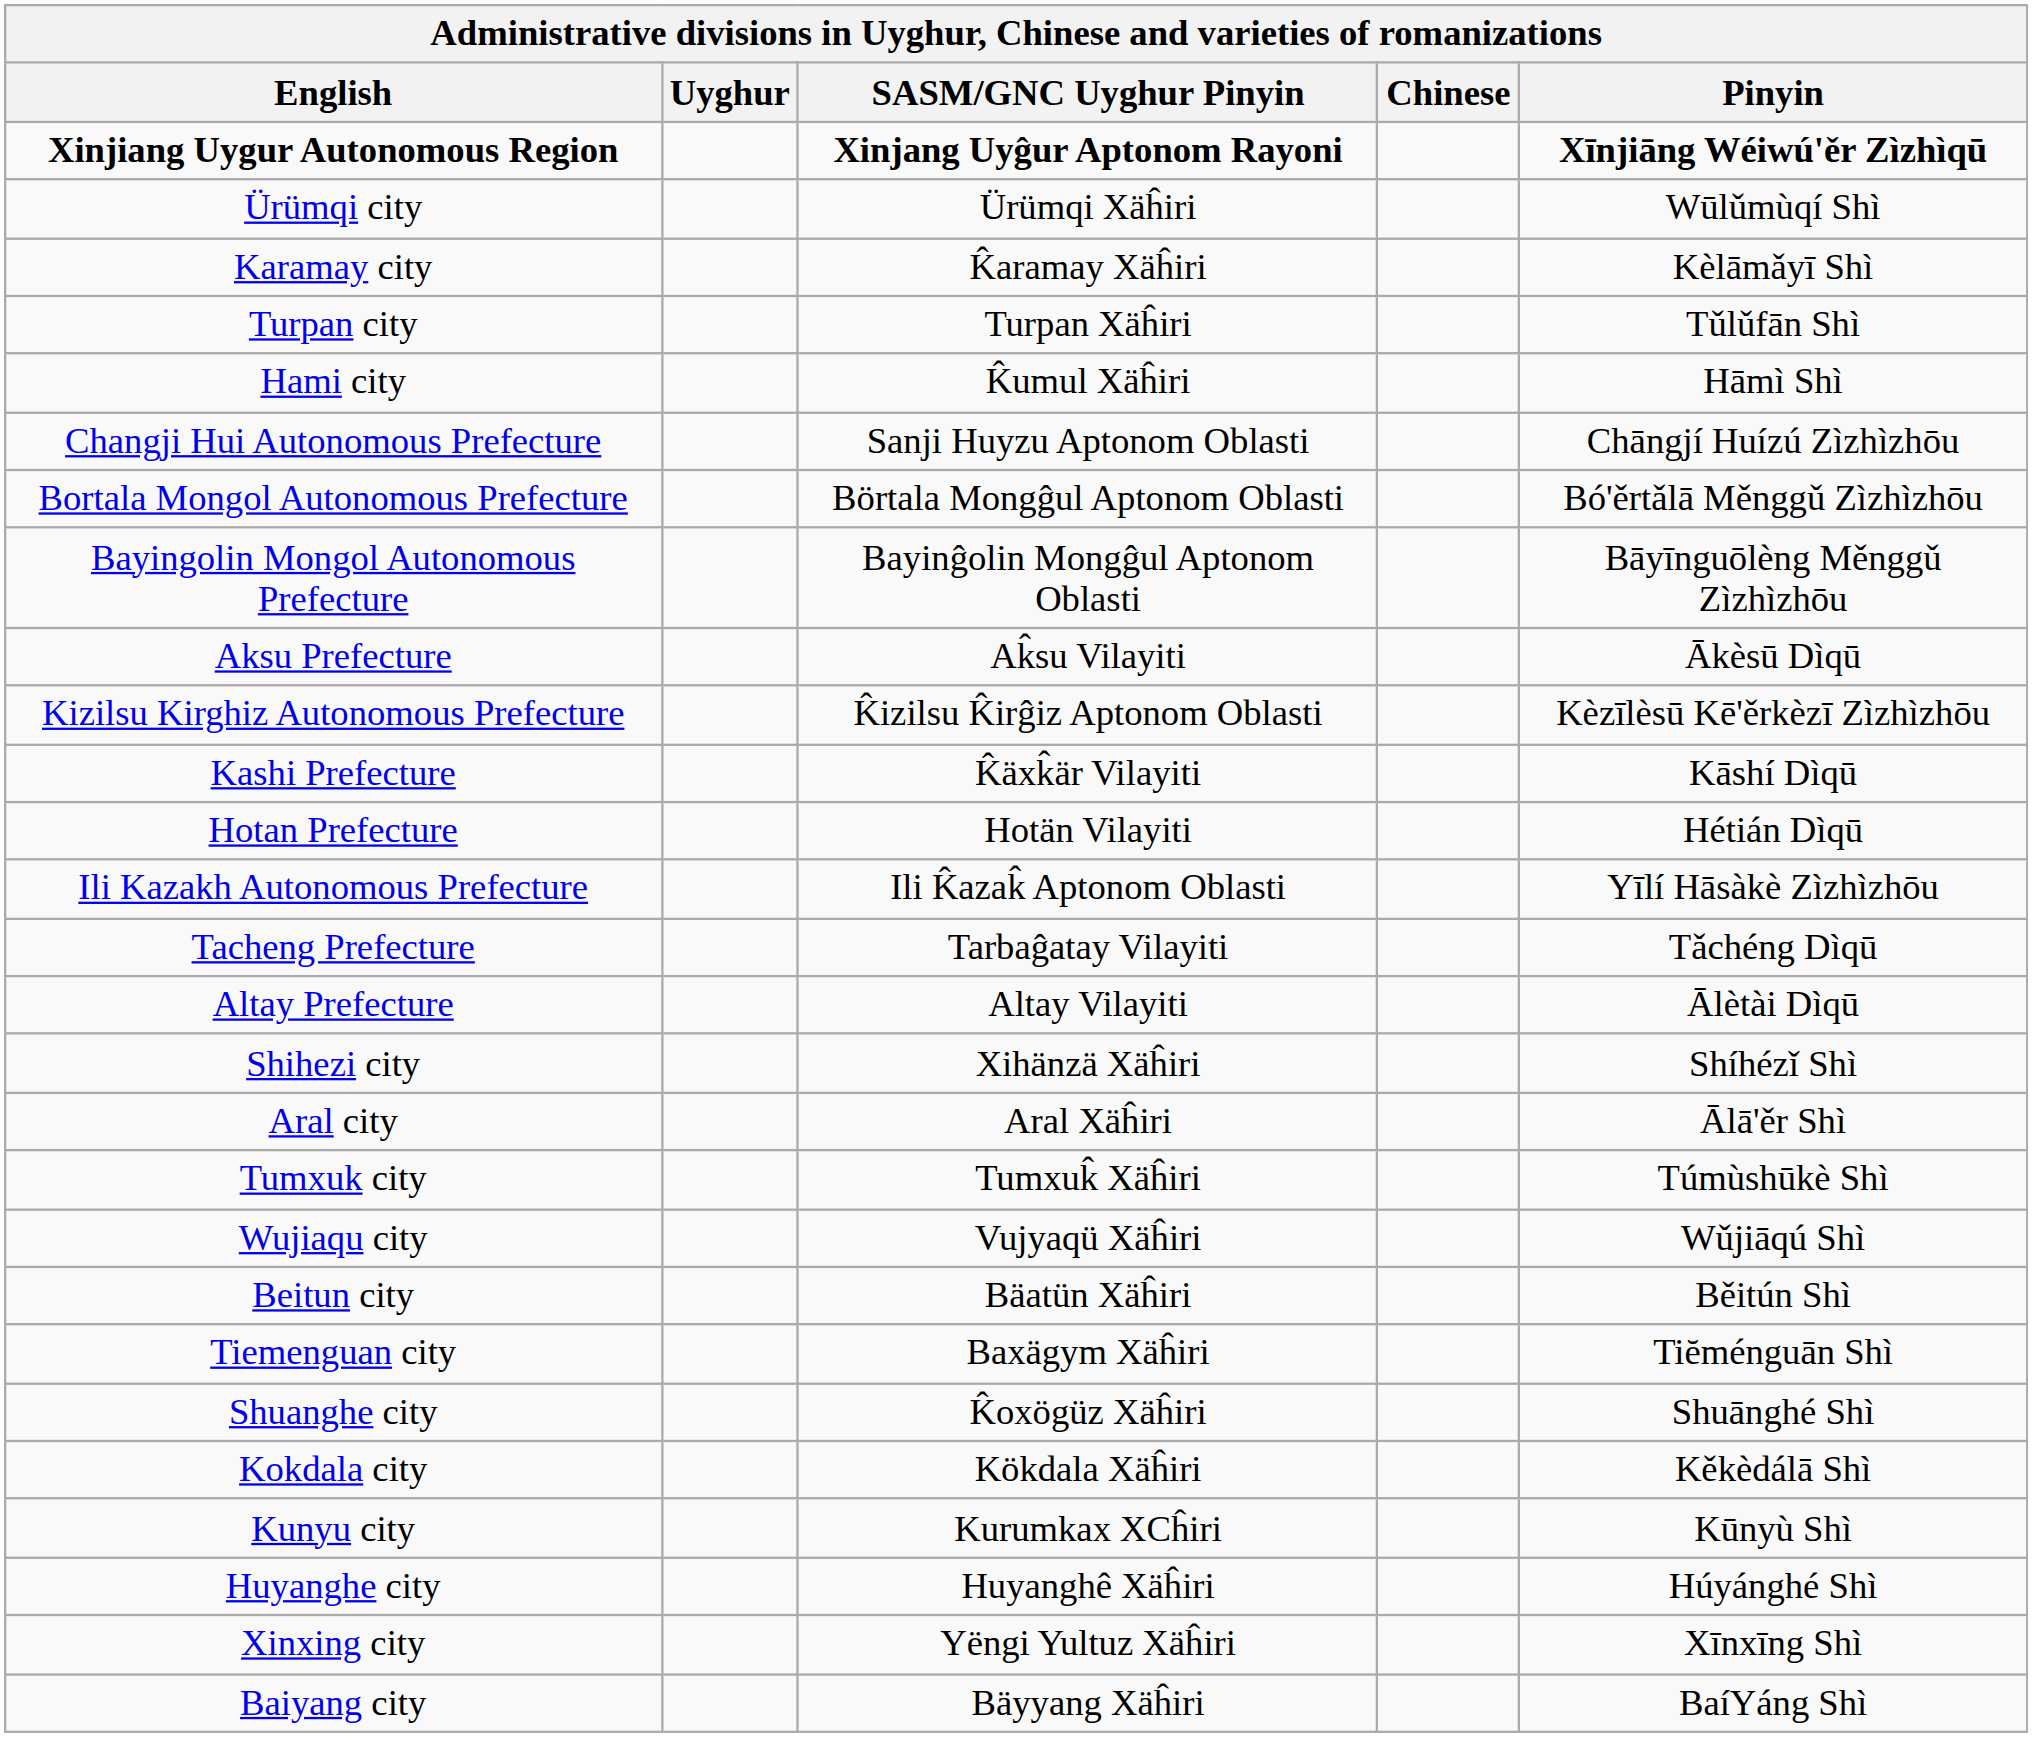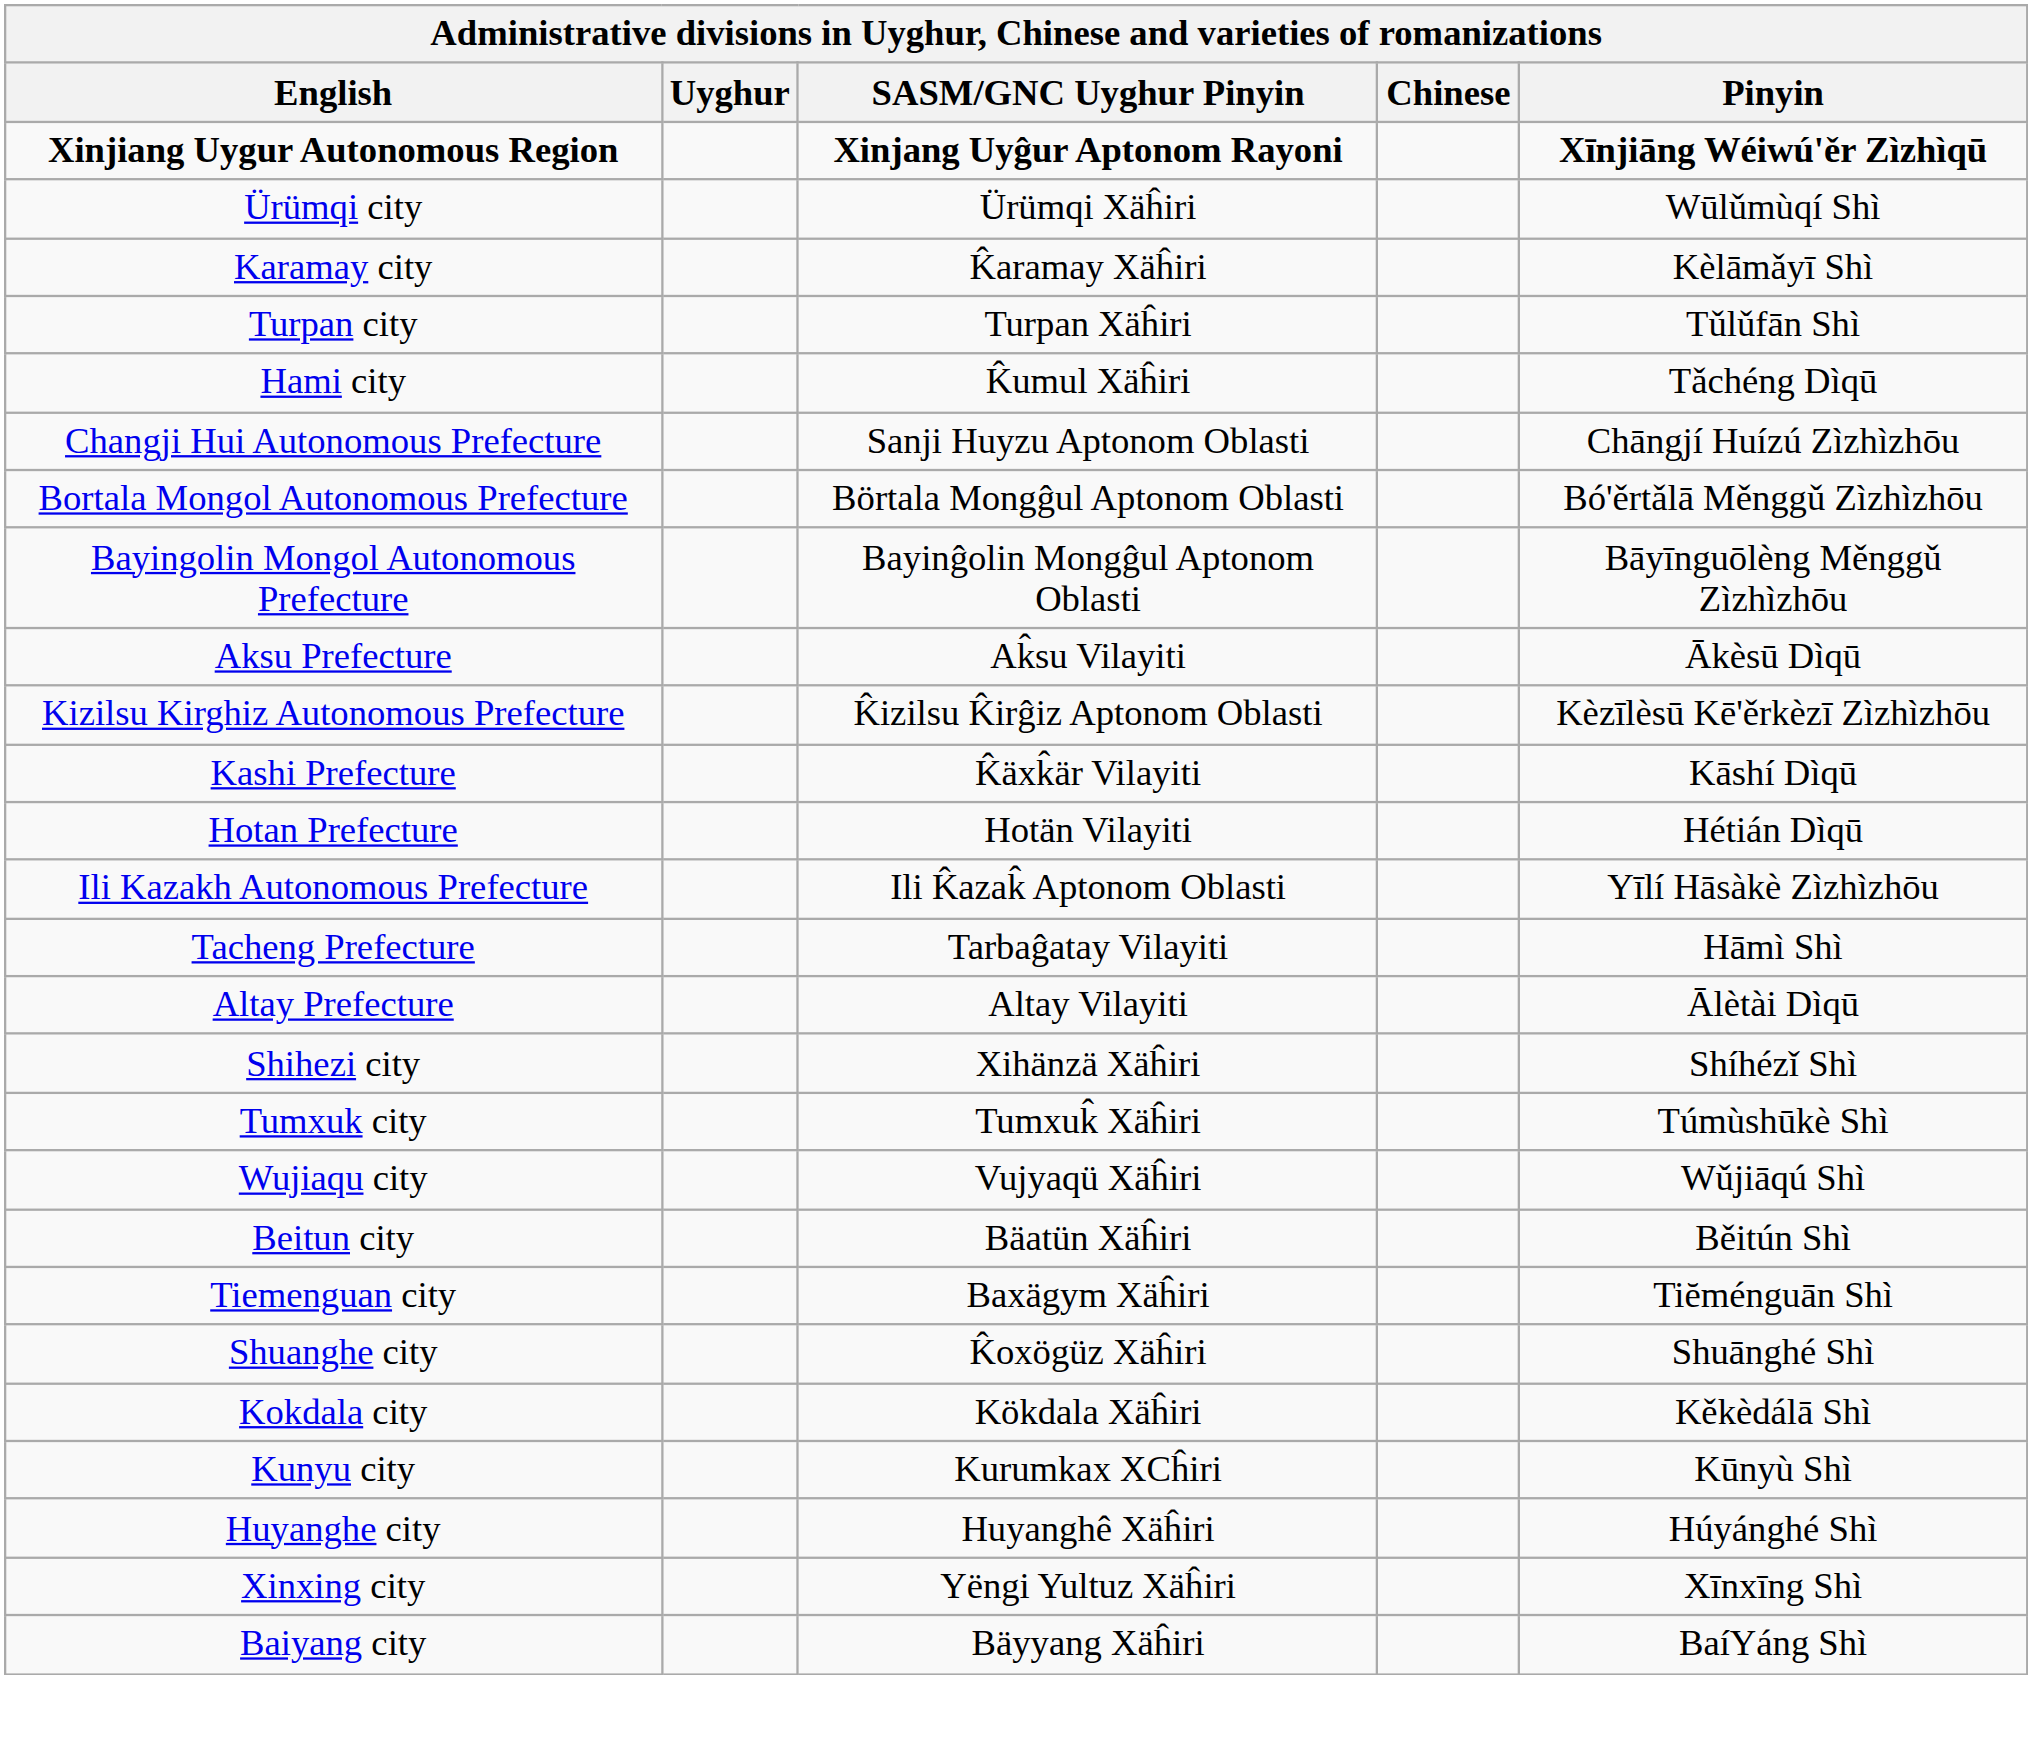(1773, 382) Hāmì Shì -> (1773, 382) Tǎchéng Dìqū
(1773, 946) Tǎchéng Dìqū -> (1773, 946) Hāmì Shì
- row: (333, 1120)
